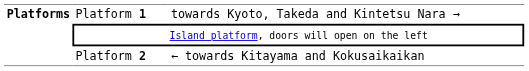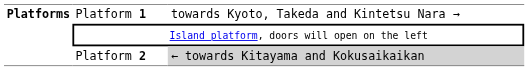(298, 56) no background -> (298, 56) lightgrey background
